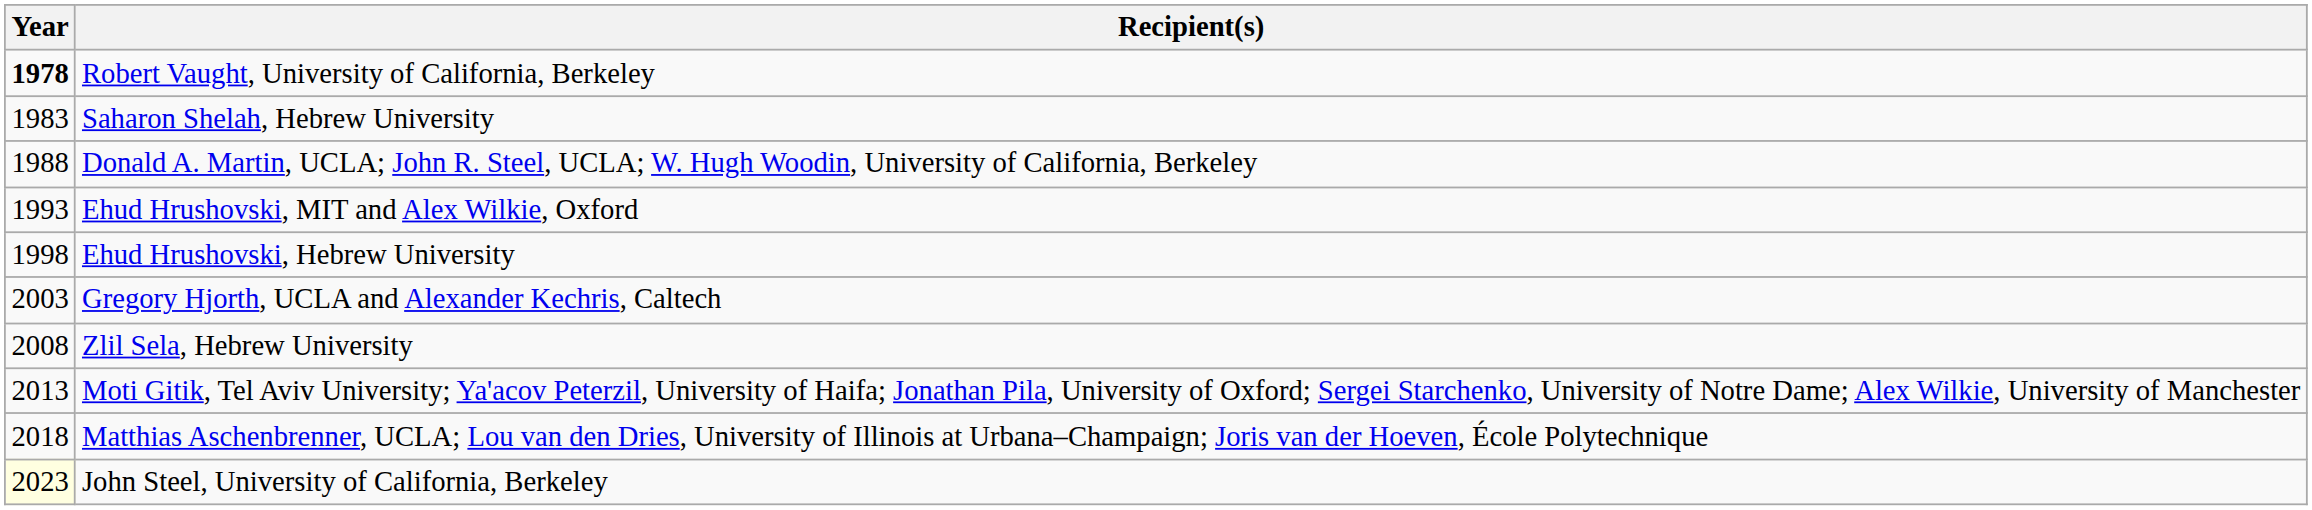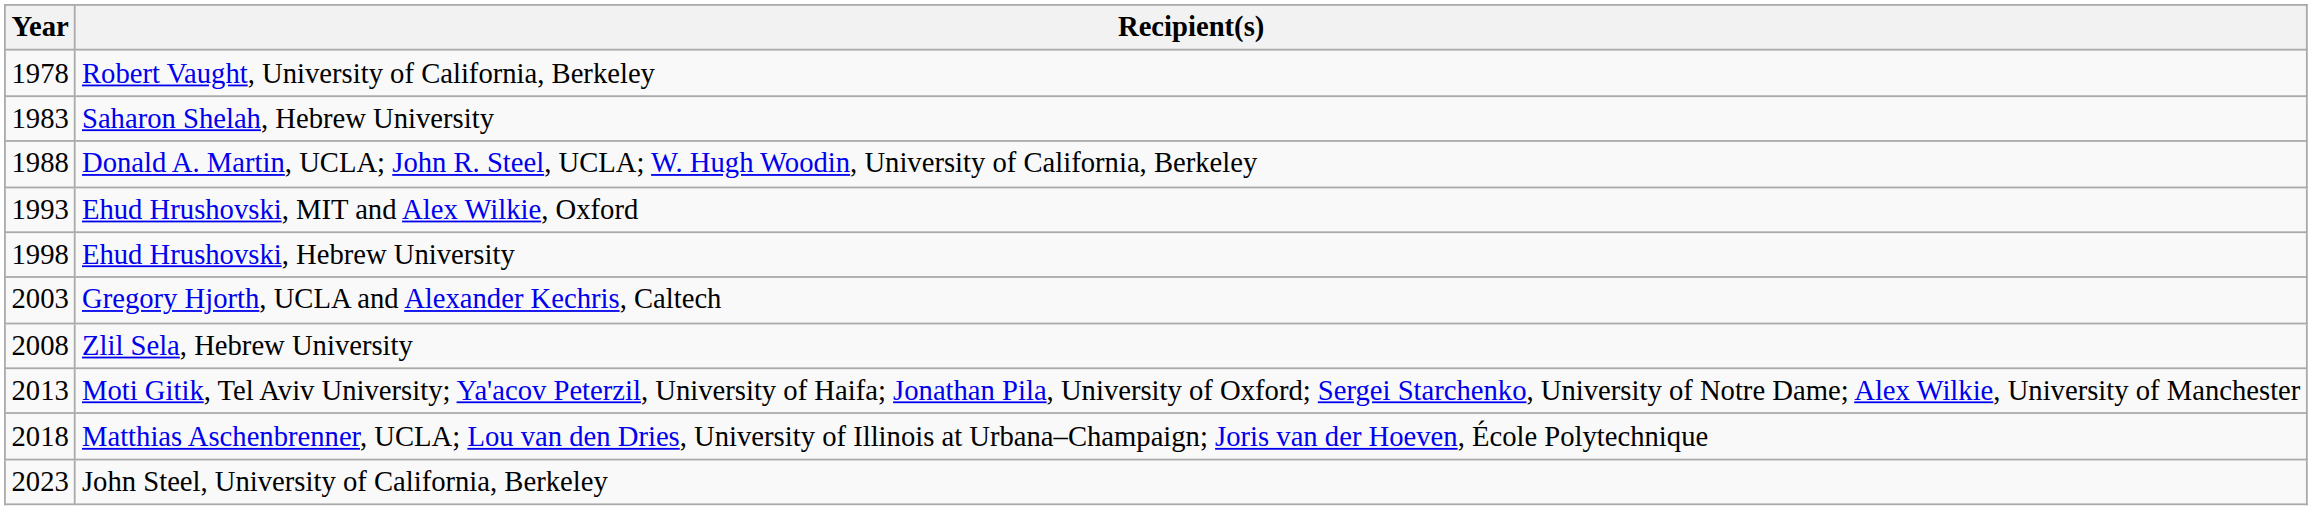(40, 72) bold -> (40, 72) normal
(40, 481) lightyellow background -> (40, 481) no background
